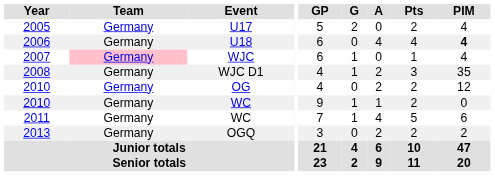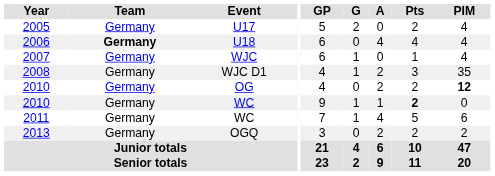(128, 42) normal -> (130, 42) bold
(464, 42) bold -> (464, 42) normal
(128, 57) pink background -> (130, 57) no background
(464, 87) normal -> (464, 87) bold
(414, 102) normal -> (415, 102) bold
